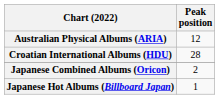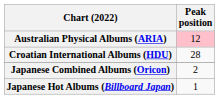(196, 39) no background -> (196, 39) pink background
